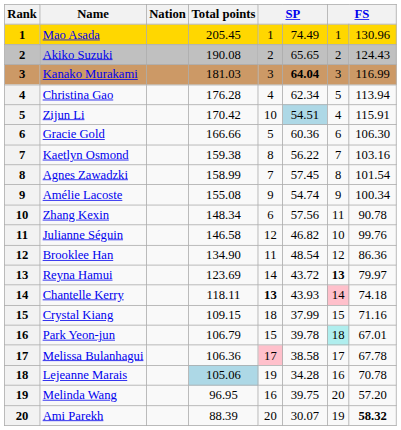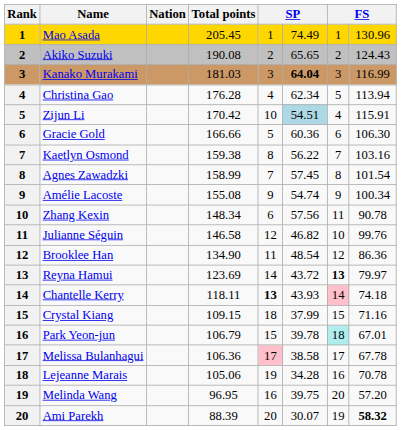(223, 375) lightblue background -> (223, 375) no background
